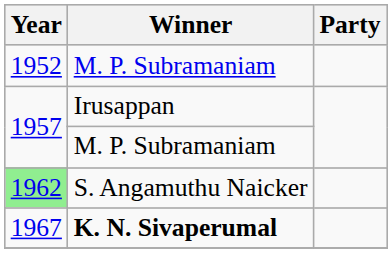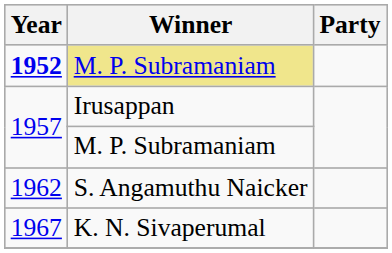(36, 65) normal -> (36, 65) bold
(175, 65) no background -> (175, 65) khaki background
(36, 187) lightgreen background -> (36, 187) no background
(175, 227) bold -> (170, 227) normal
